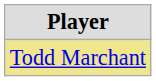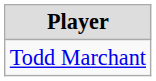(78, 57) khaki background -> (78, 57) no background
